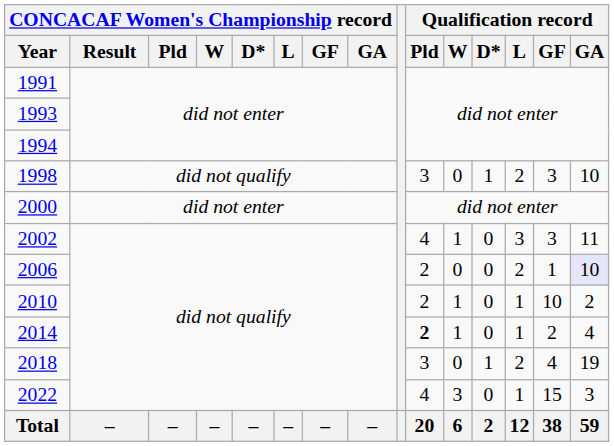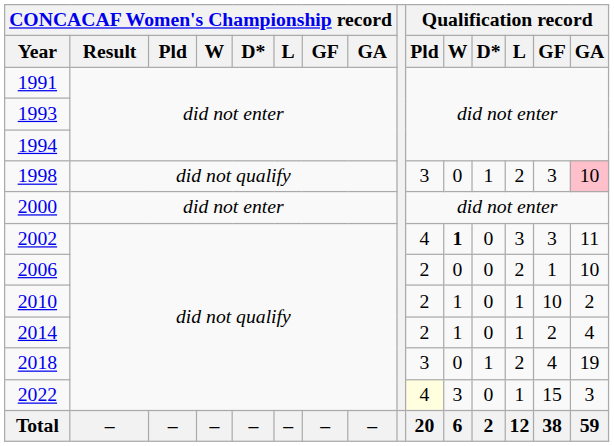(589, 176) no background -> (589, 176) pink background
(458, 238) normal -> (458, 238) bold
(589, 269) lavender background -> (589, 269) no background
(424, 332) bold -> (424, 332) normal
(424, 394) no background -> (424, 394) lightyellow background
